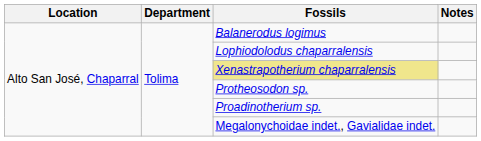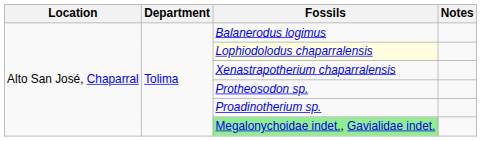(294, 51) no background -> (294, 51) lightyellow background
(306, 70) khaki background -> (306, 70) no background
(325, 126) no background -> (325, 126) lightgreen background
